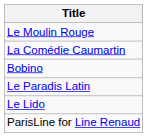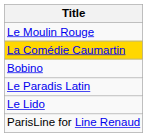(66, 50) no background -> (66, 50) gold background
